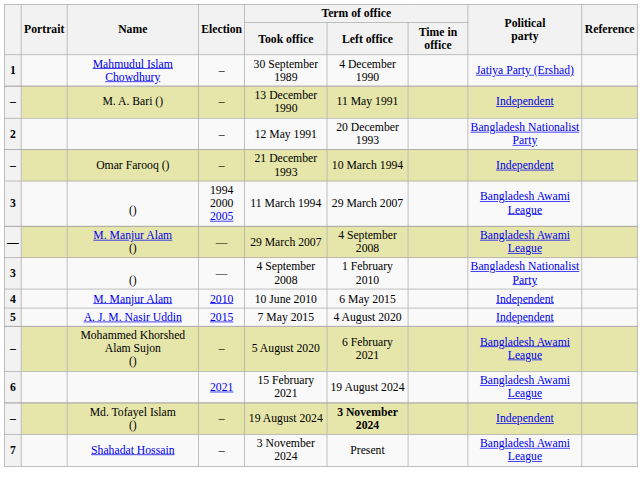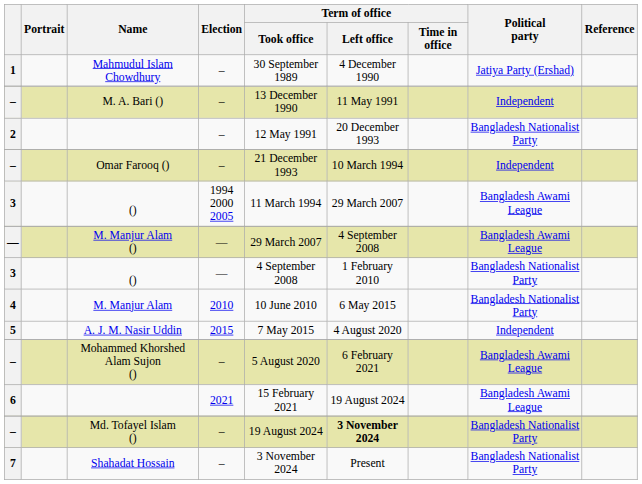(525, 298) Independent -> (525, 305) Bangladesh Nationalist Party
(525, 418) Independent -> (525, 431) Bangladesh Nationalist Party
(525, 450) Bangladesh Awami League -> (525, 463) Bangladesh Nationalist Party
